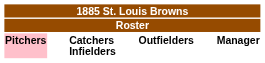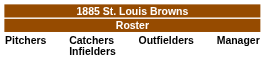(26, 40) pink background -> (26, 40) no background
